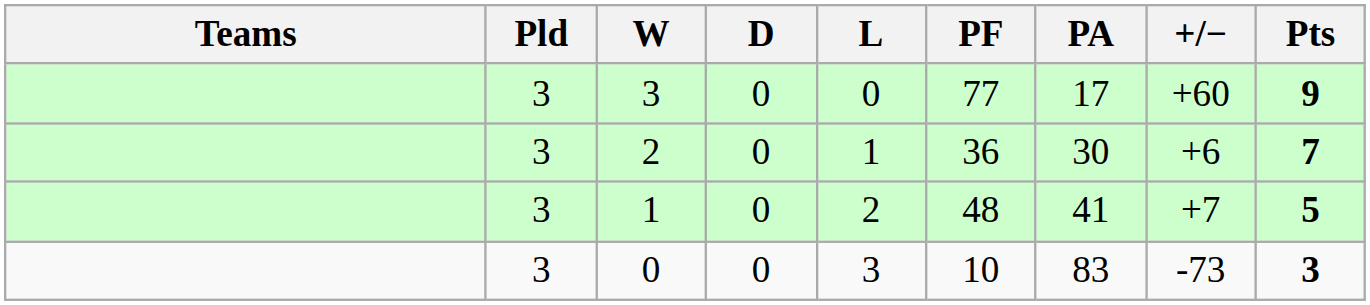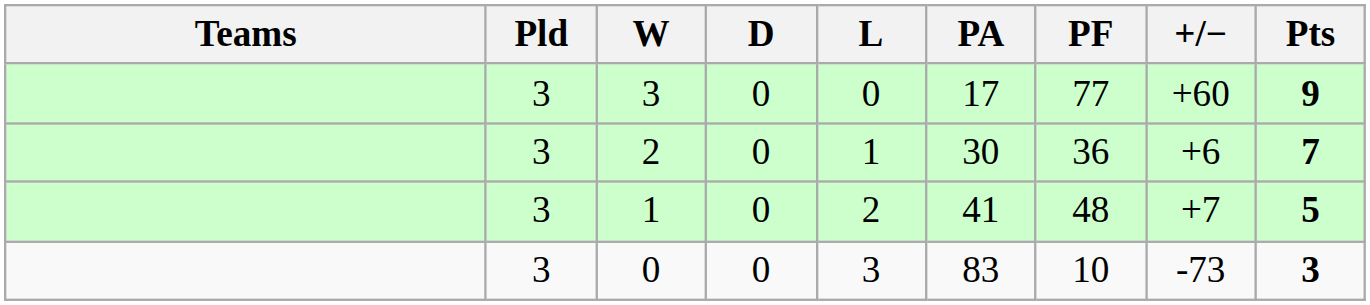columns swapped: (981, 33) <-> (1091, 33)
